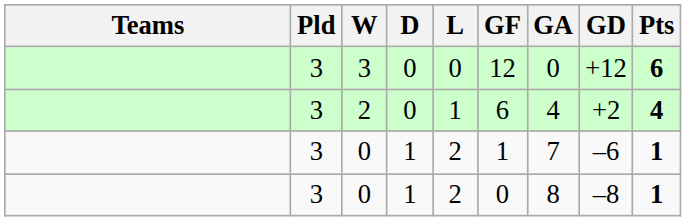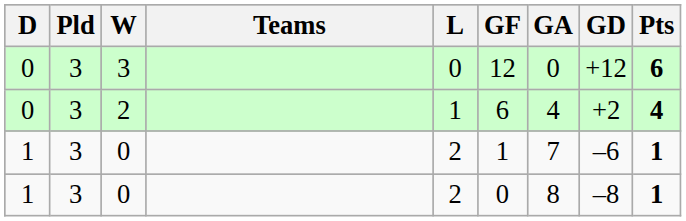columns swapped: (148, 25) <-> (410, 25)
